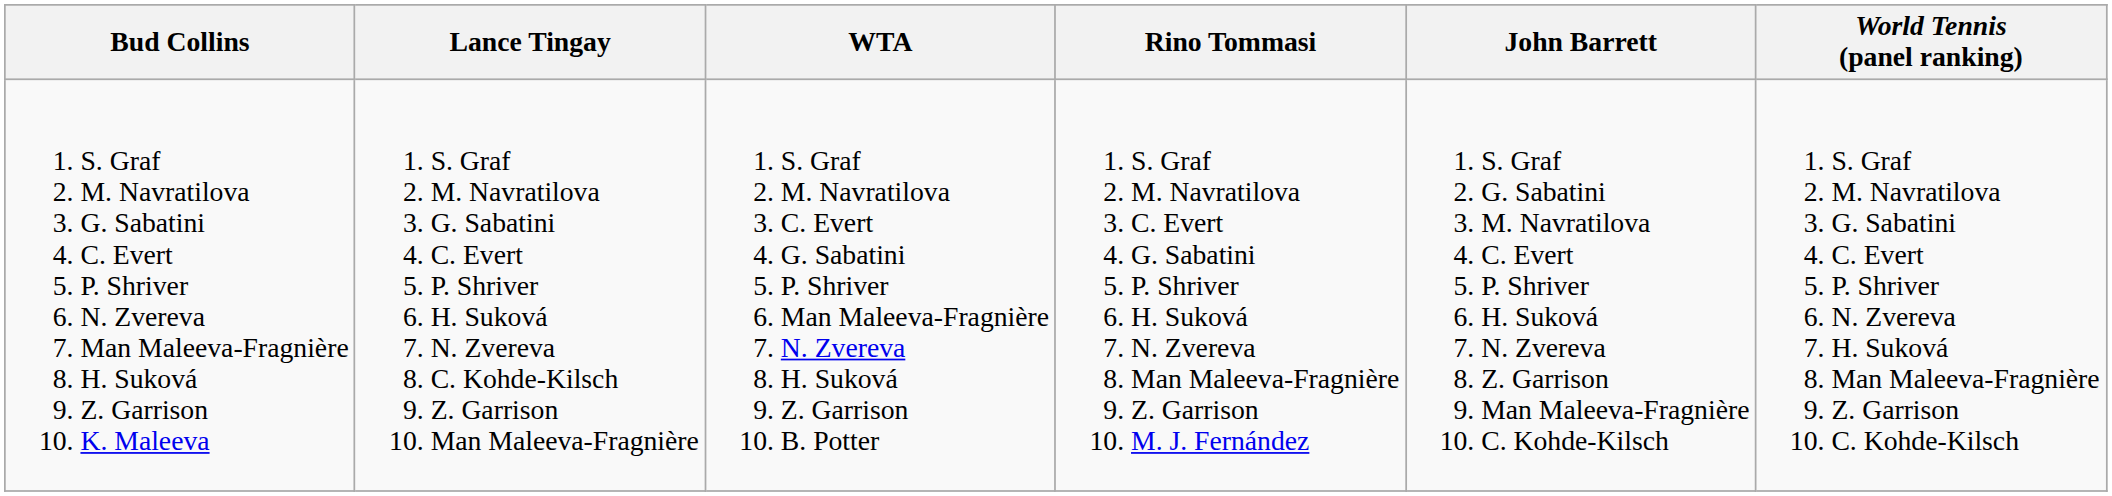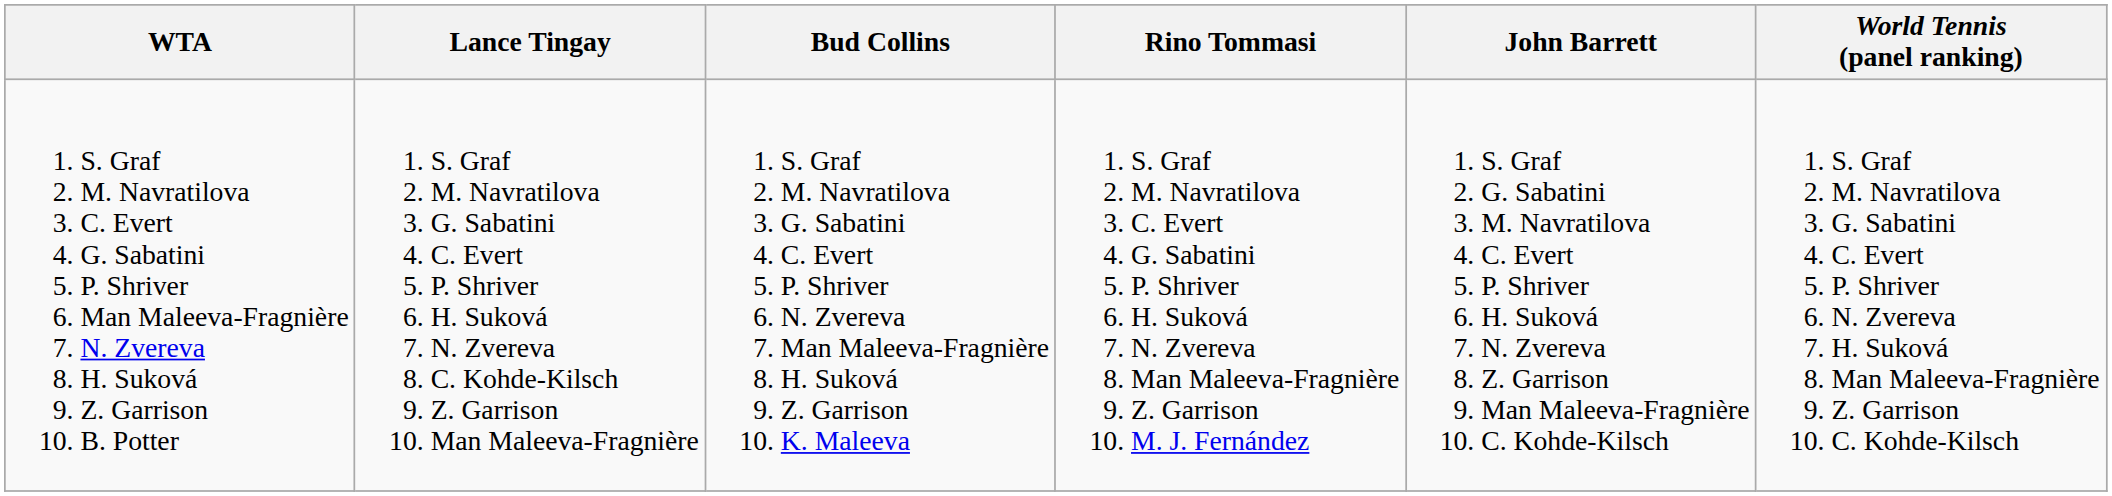columns swapped: (880, 42) <-> (180, 42)
